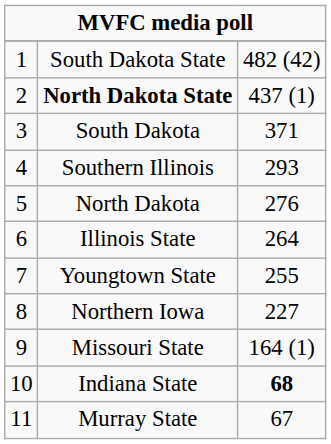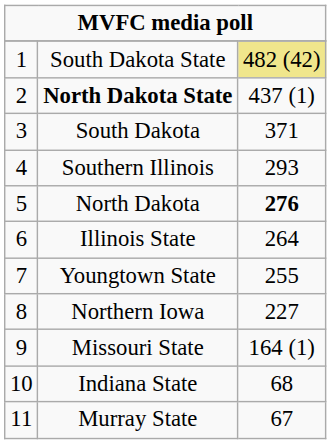(282, 59) no background -> (282, 59) khaki background
(282, 203) normal -> (282, 203) bold
(282, 383) bold -> (282, 383) normal
